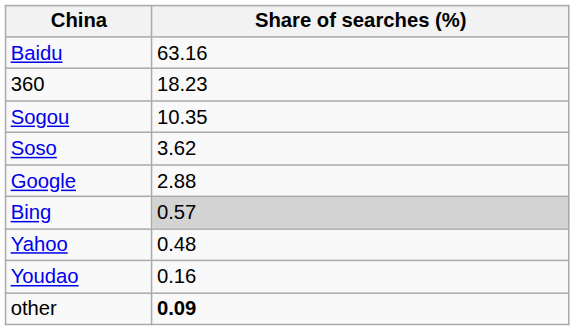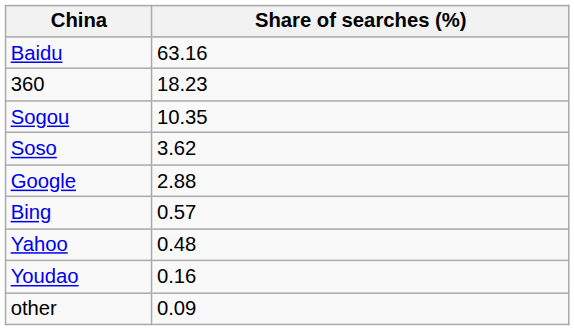(177, 213) lightgrey background -> (177, 213) no background
(177, 308) bold -> (177, 308) normal
